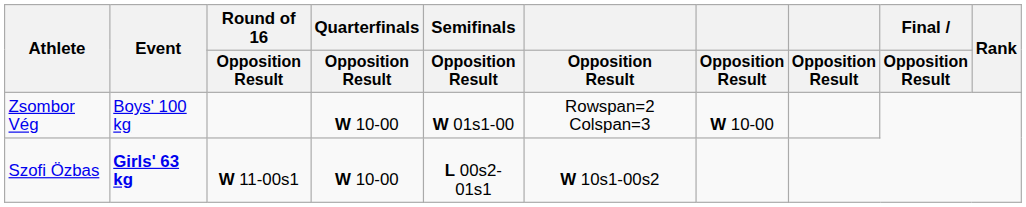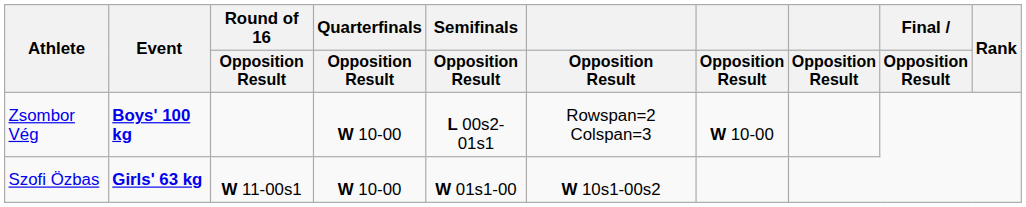(150, 116) normal -> (151, 125) bold
(473, 125) W 01s1-00 -> (476, 134) L 00s2-01s1
(473, 180) L 00s2-01s1 -> (476, 189) W 01s1-00
